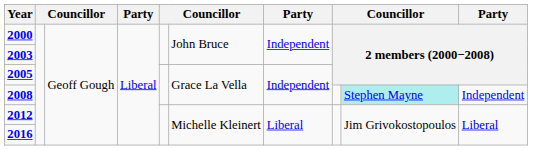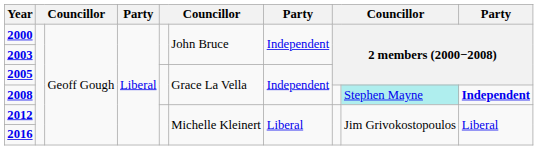(493, 94) normal -> (496, 94) bold
